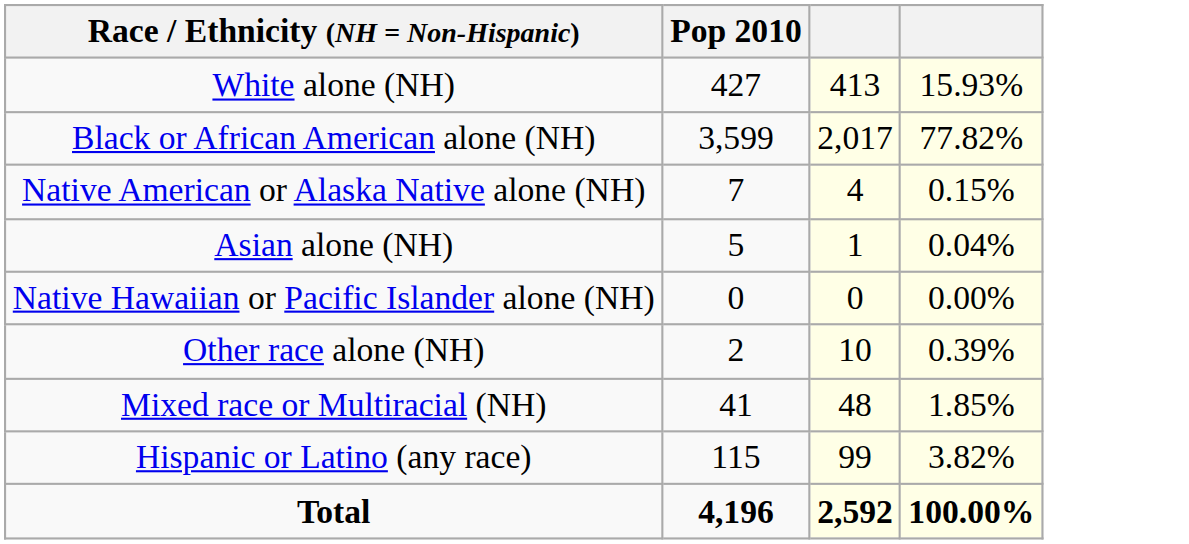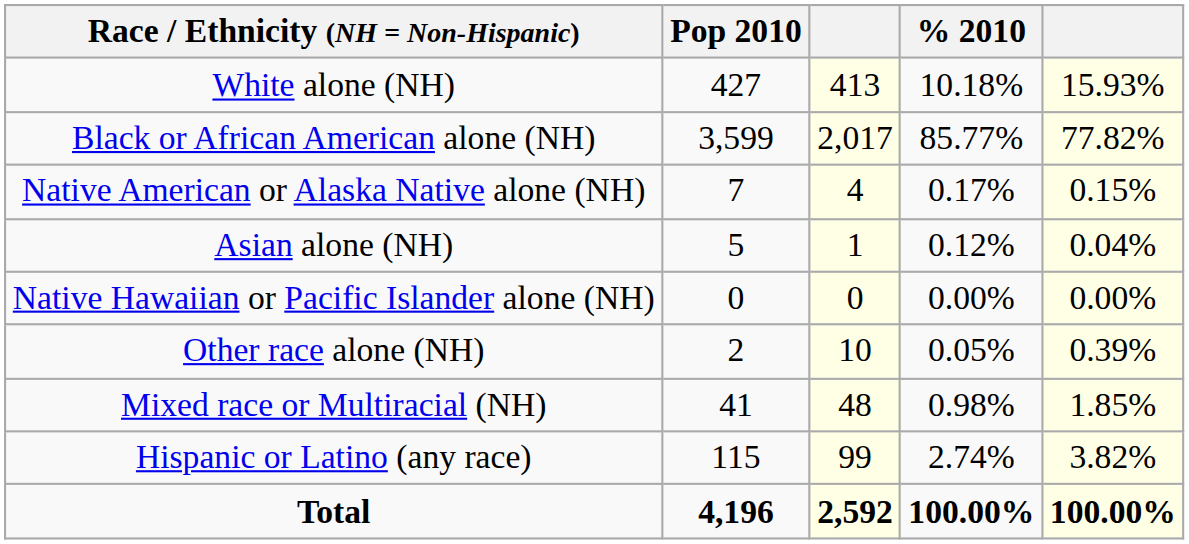+ column: (971, 31)
